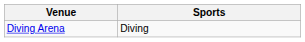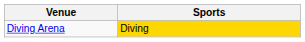(134, 28) no background -> (134, 28) gold background
